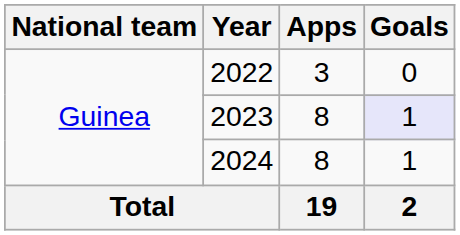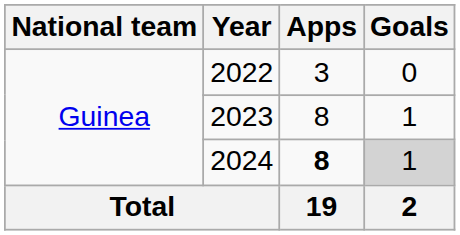(409, 116) lavender background -> (409, 116) no background
(322, 161) normal -> (322, 161) bold
(409, 161) no background -> (409, 161) lightgrey background
